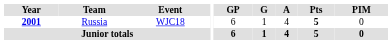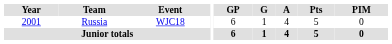(31, 22) bold -> (31, 22) normal
(316, 22) bold -> (316, 22) normal
